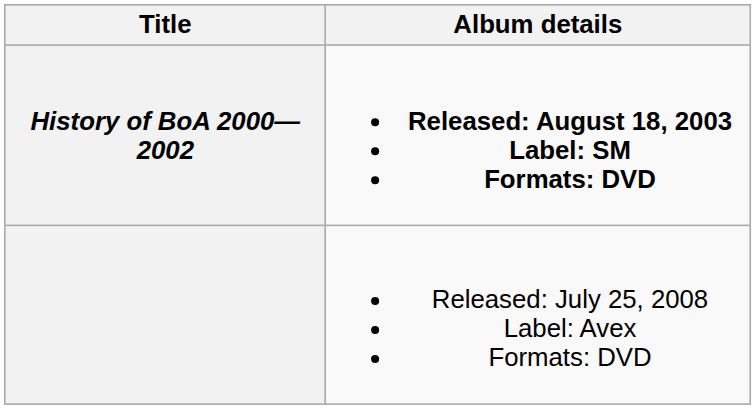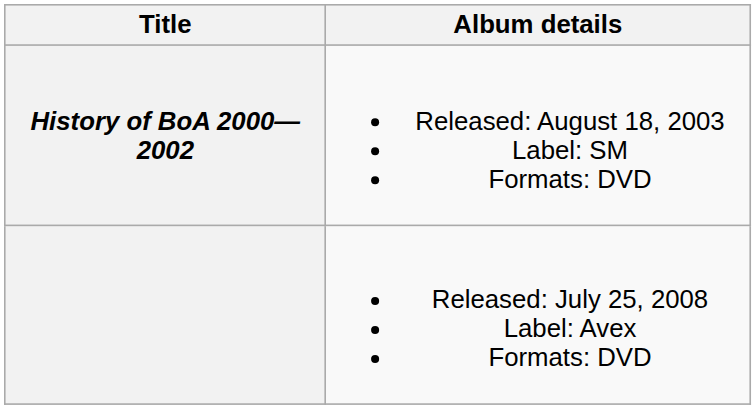(538, 150) bold -> (538, 150) normal
